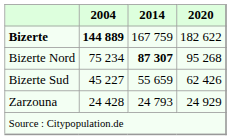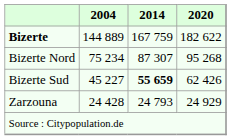(103, 36) bold -> (103, 36) normal
(155, 58) bold -> (155, 58) normal
(155, 80) normal -> (155, 80) bold
